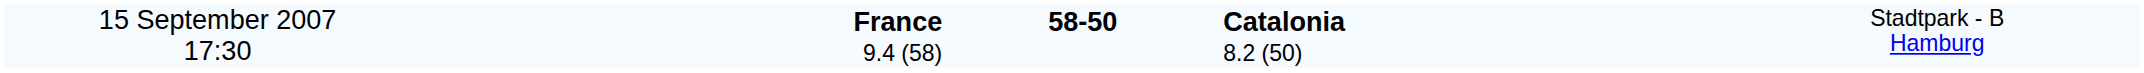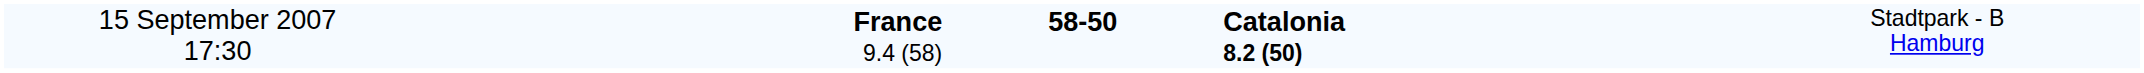(1263, 54) normal -> (1263, 54) bold
